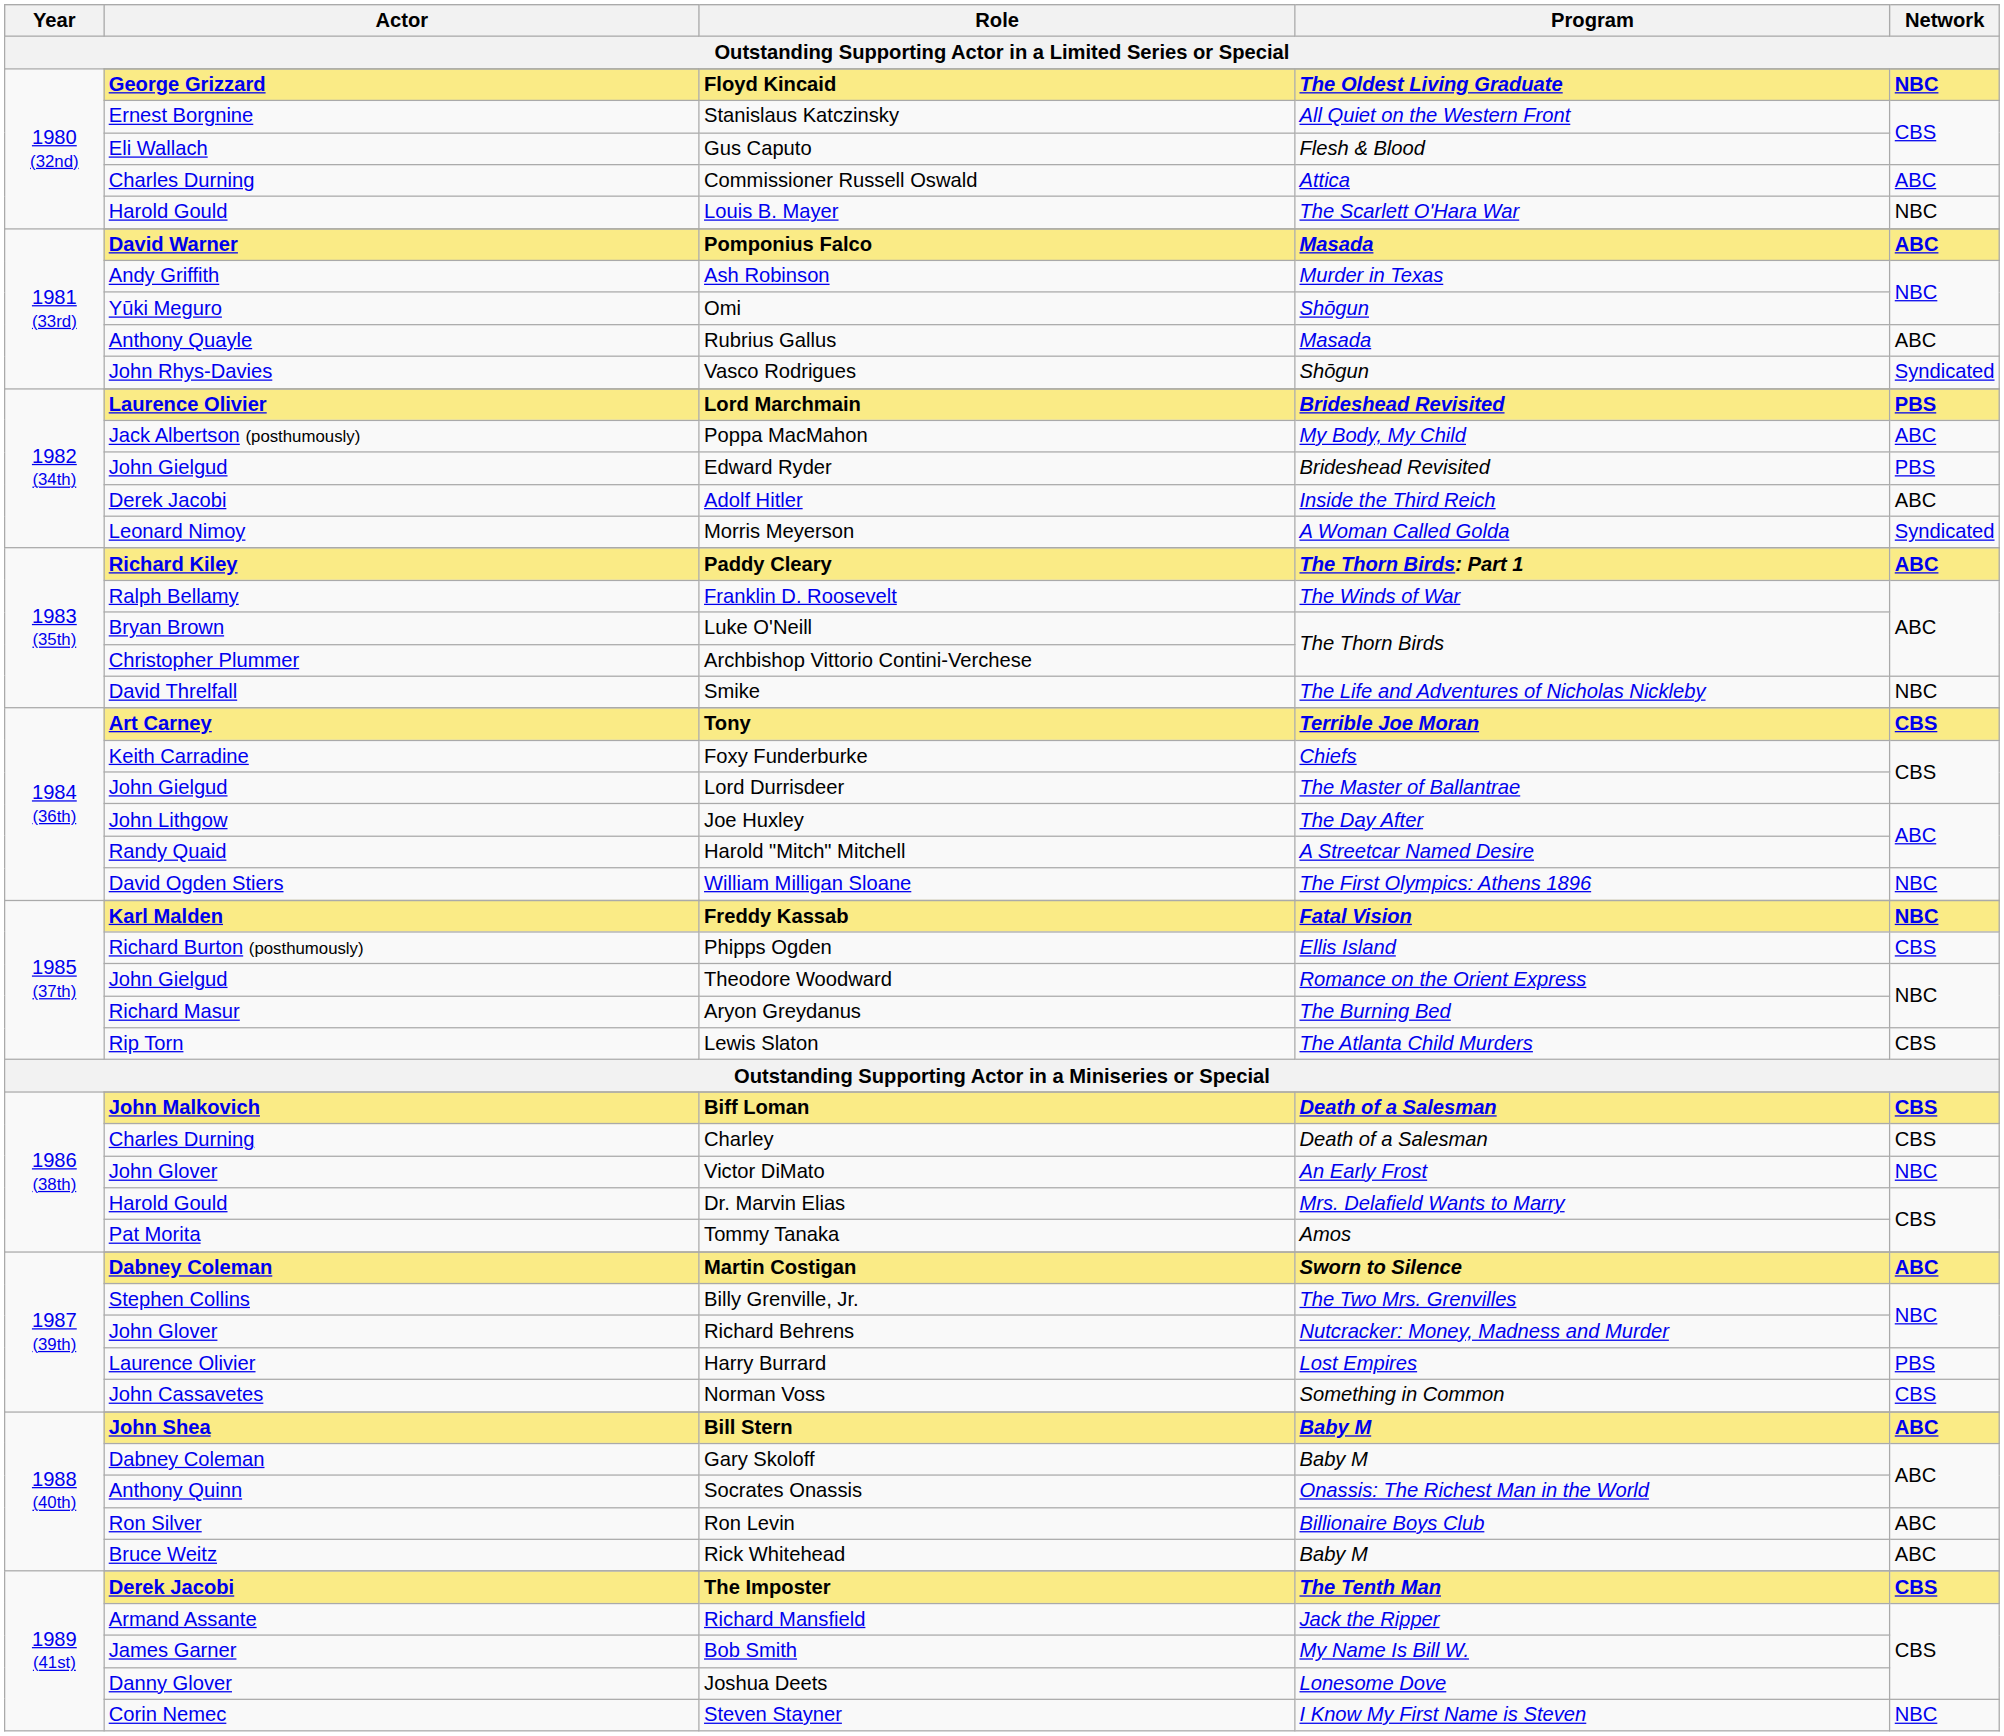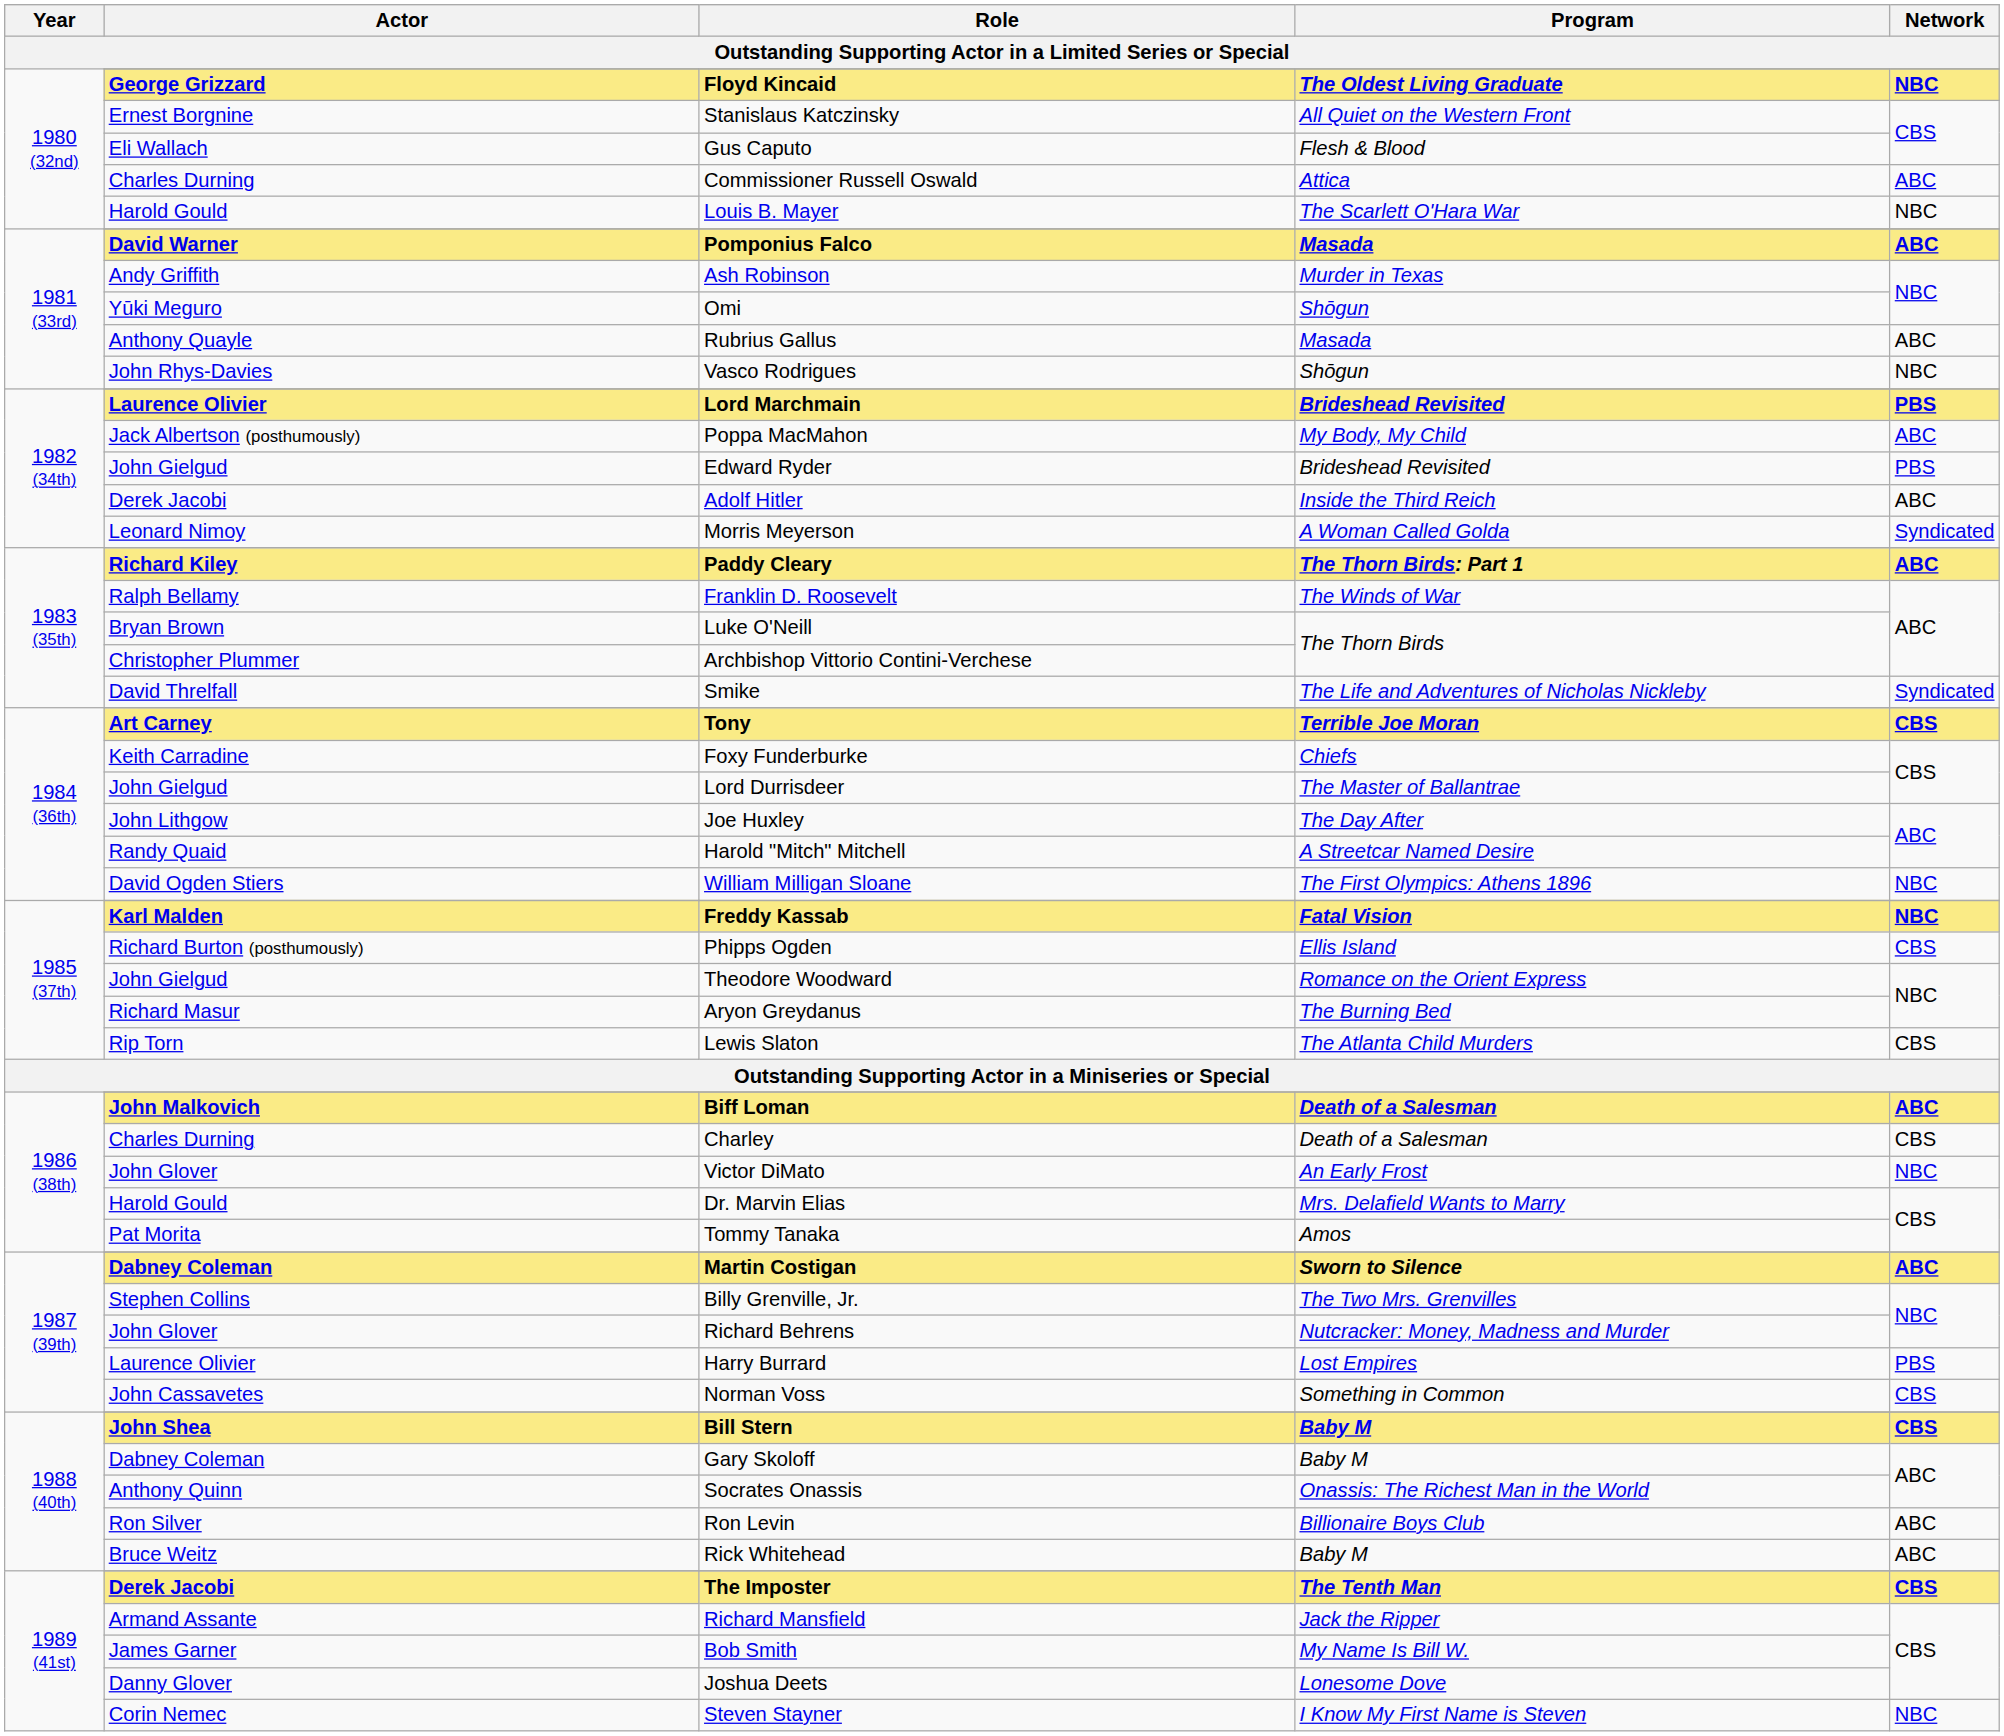(1945, 372) Syndicated -> (1916, 372) NBC
(1916, 691) NBC -> (1945, 691) Syndicated
(1916, 1107) CBS -> (1917, 1107) ABC
(1917, 1427) ABC -> (1916, 1427) CBS
